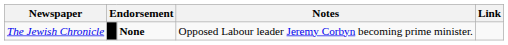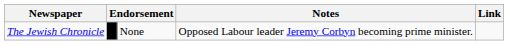(132, 31) bold -> (132, 31) normal
